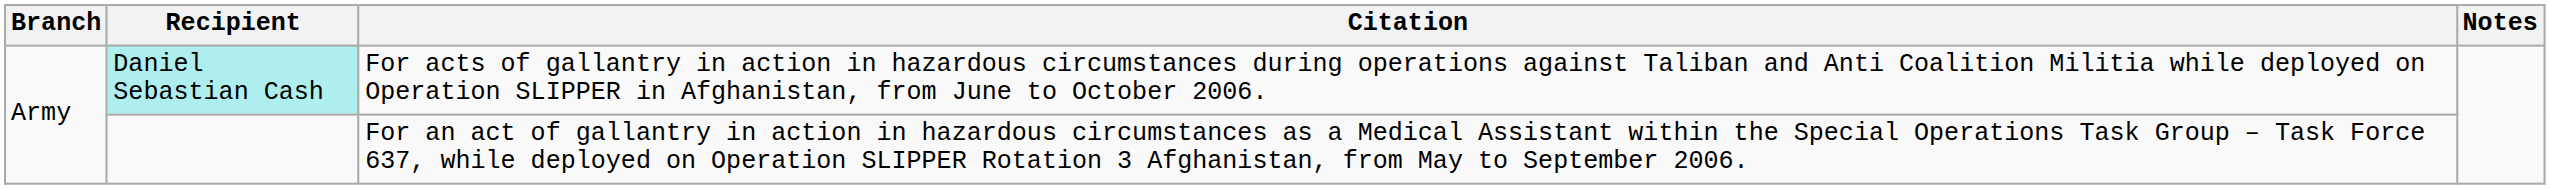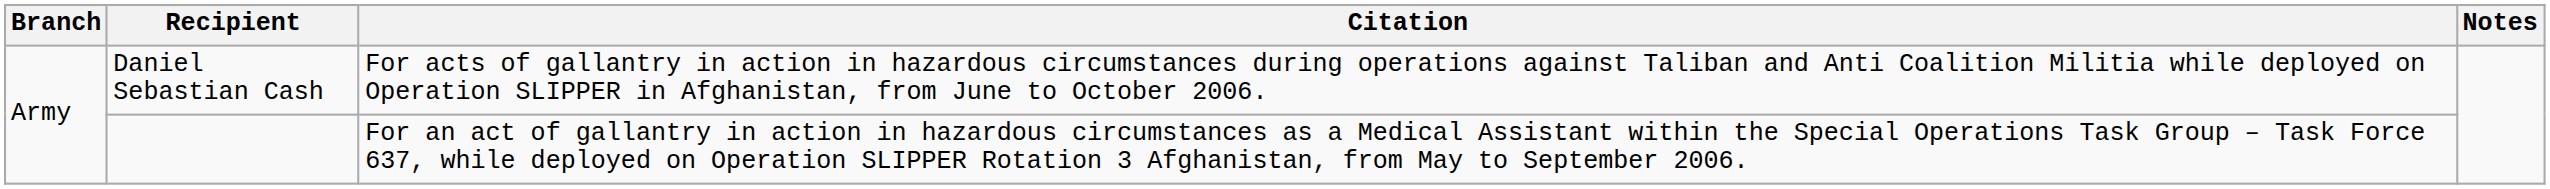(219, 80) paleturquoise background -> (219, 80) no background
